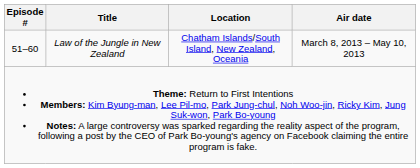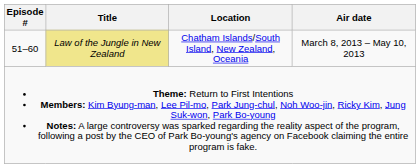(107, 48) no background -> (107, 48) khaki background
